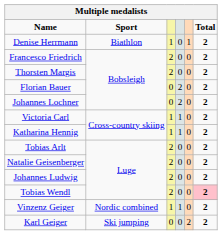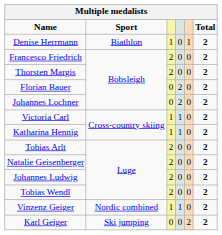(205, 192) pink background -> (205, 192) no background
